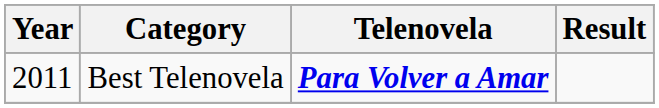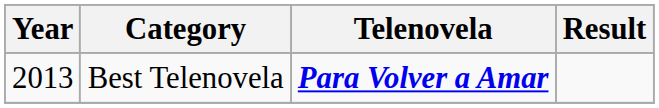(42, 77) 2011 -> (43, 77) 2013
